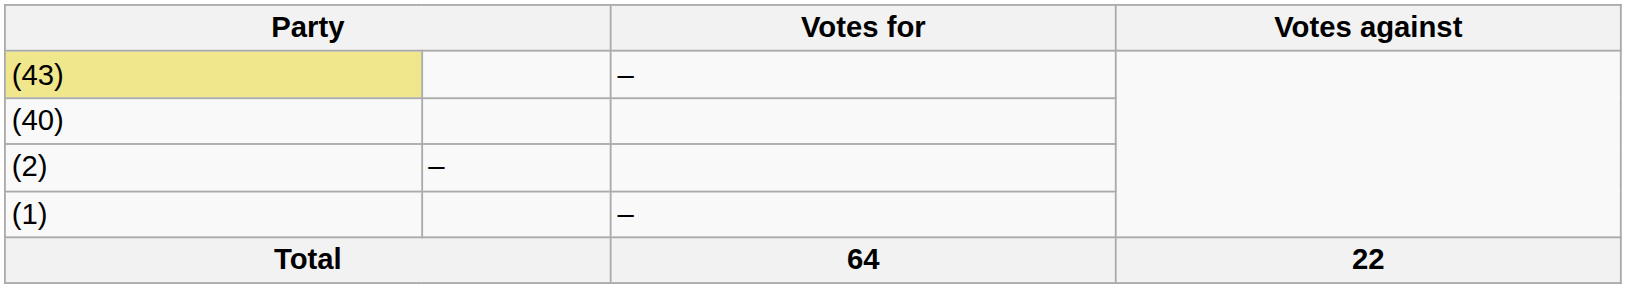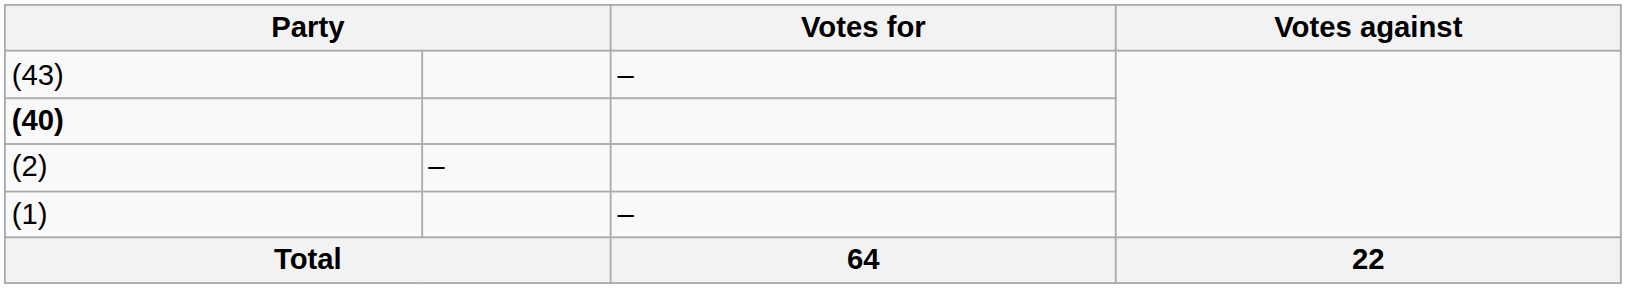(38, 74) khaki background -> (38, 74) no background
(38, 120) normal -> (38, 120) bold
